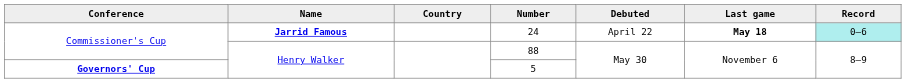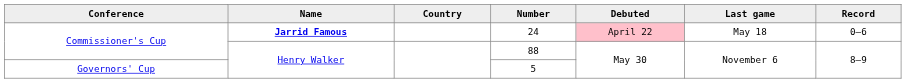(630, 32) no background -> (630, 32) pink background
(750, 32) bold -> (750, 32) normal
(858, 32) paleturquoise background -> (858, 32) no background
(116, 69) bold -> (116, 69) normal
